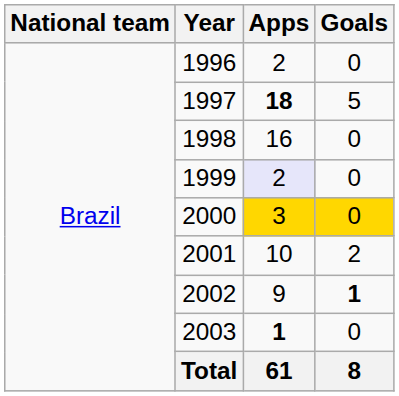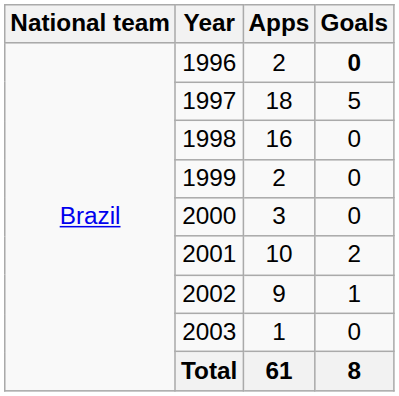(354, 62) normal -> (354, 62) bold
(279, 100) bold -> (279, 100) normal
(279, 178) lavender background -> (279, 178) no background
(279, 216) gold background -> (279, 216) no background
(354, 216) gold background -> (354, 216) no background
(354, 293) bold -> (354, 293) normal
(279, 332) bold -> (279, 332) normal
